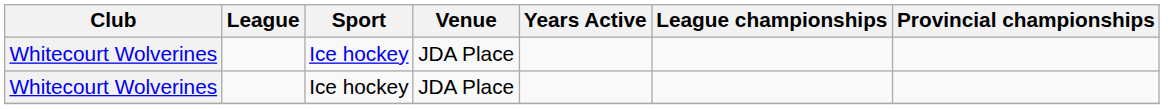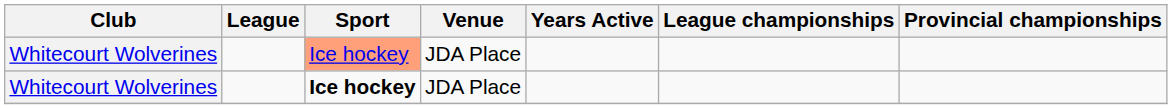(359, 53) no background -> (359, 53) lightsalmon background
(359, 86) normal -> (362, 86) bold
